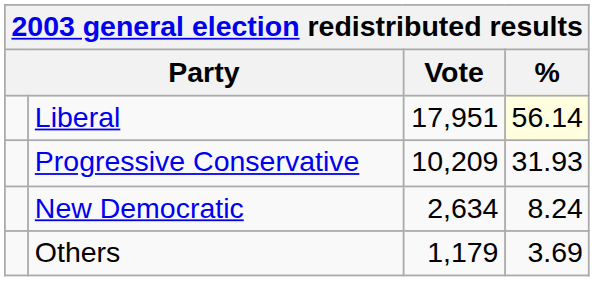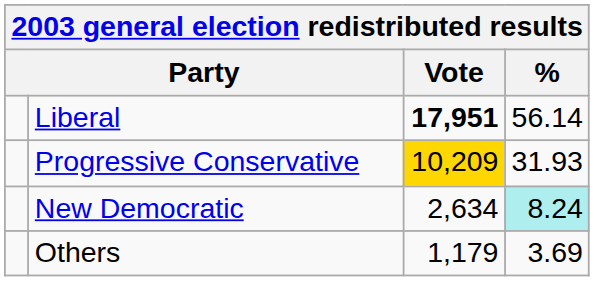(455, 117) normal -> (455, 117) bold
(547, 117) lightyellow background -> (547, 117) no background
(455, 162) no background -> (455, 162) gold background
(555, 207) no background -> (555, 207) paleturquoise background
